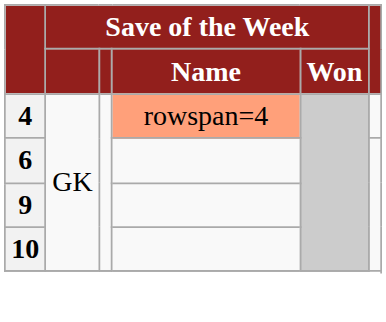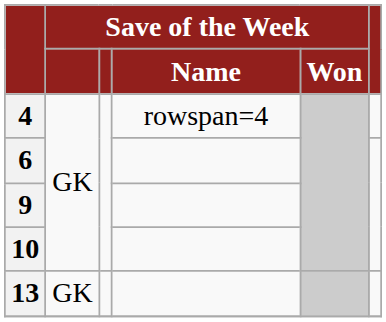(206, 115) lightsalmon background -> (206, 115) no background
+ row: (25, 293)
